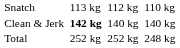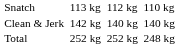(86, 23) bold -> (85, 23) normal
